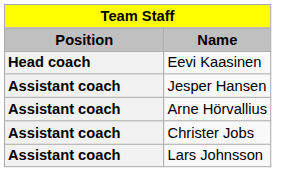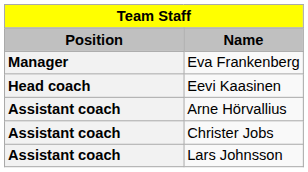+ row: (243, 63)
- row: (217, 86)
